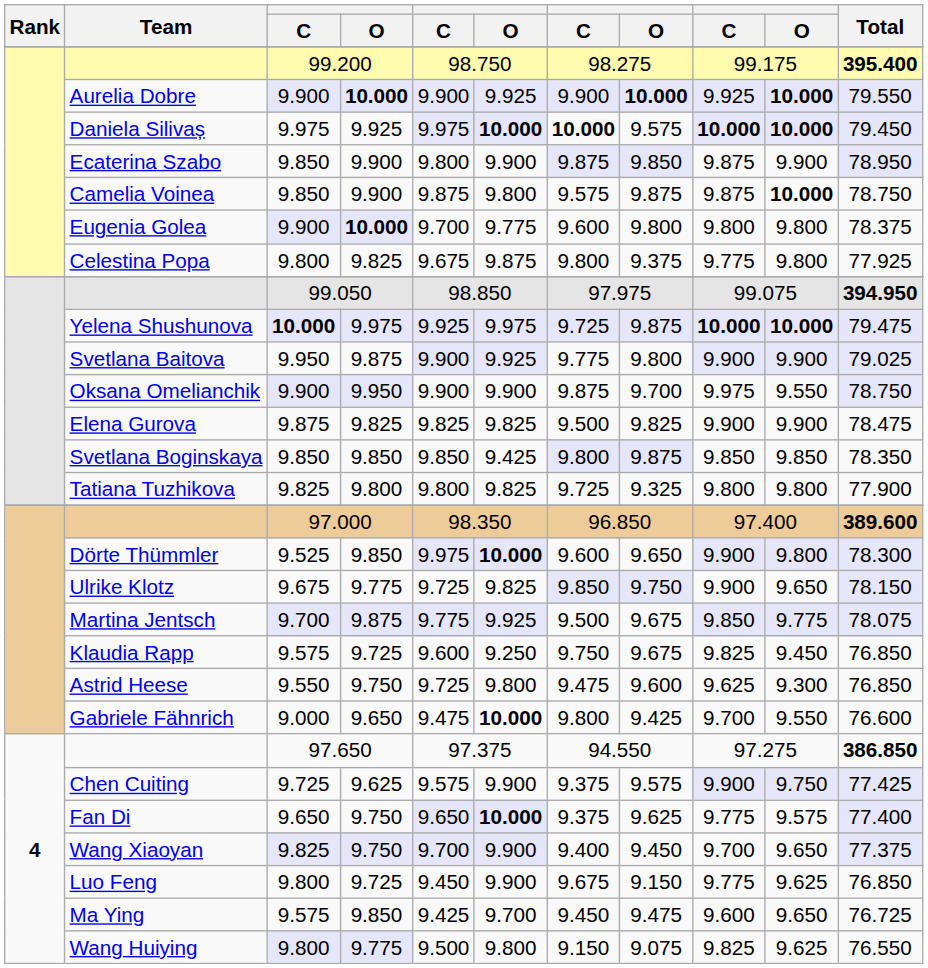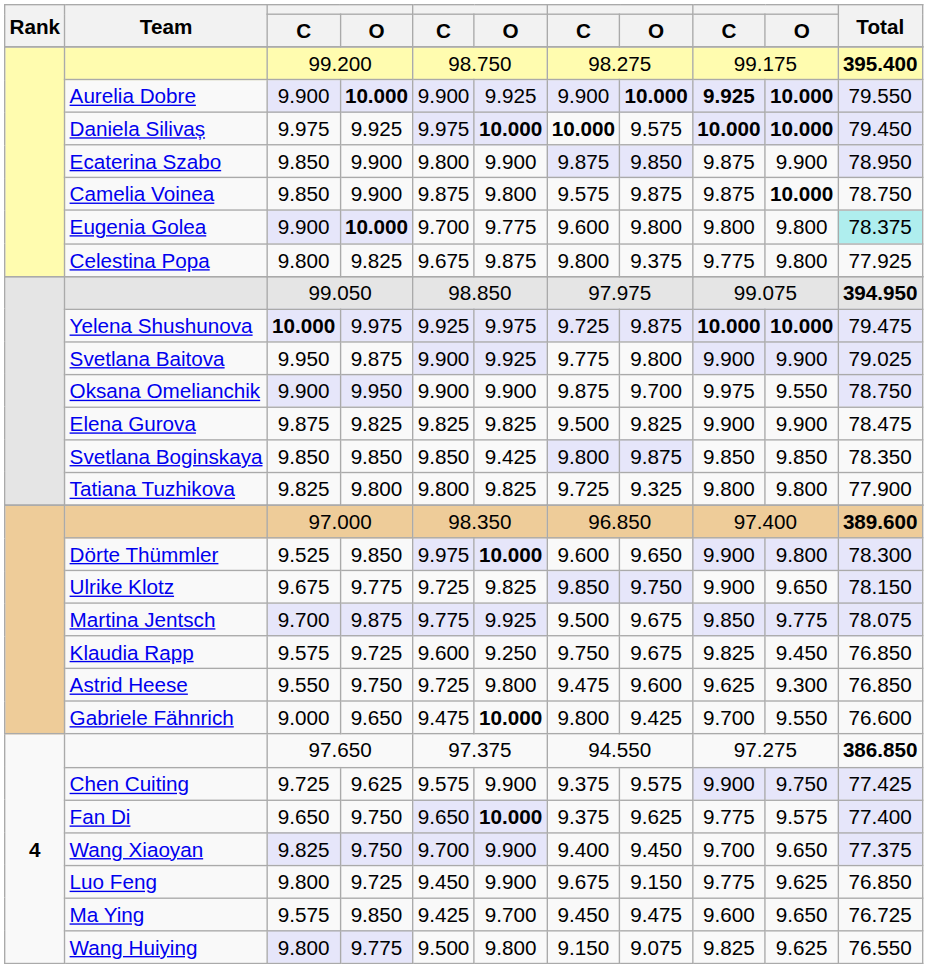(729, 96) normal -> (729, 96) bold
(880, 227) no background -> (880, 227) paleturquoise background
